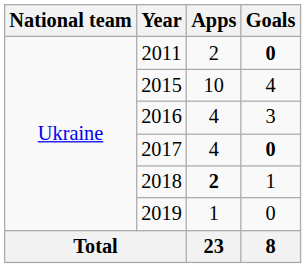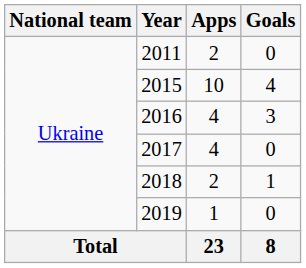(271, 52) bold -> (271, 52) normal
(271, 149) bold -> (271, 149) normal
(214, 181) bold -> (214, 181) normal
